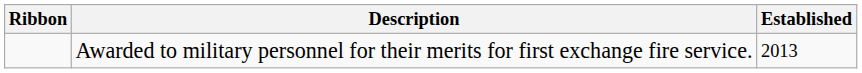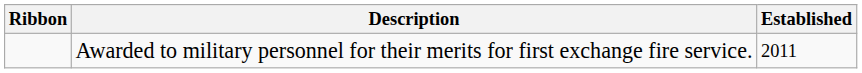(779, 50) 2013 -> (779, 50) 2011
